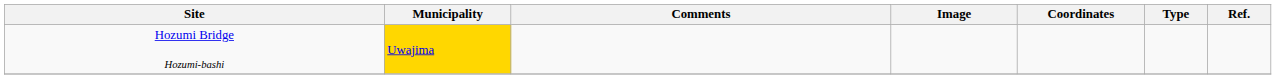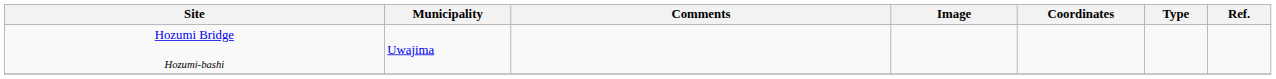(411, 49) gold background -> (411, 49) no background
